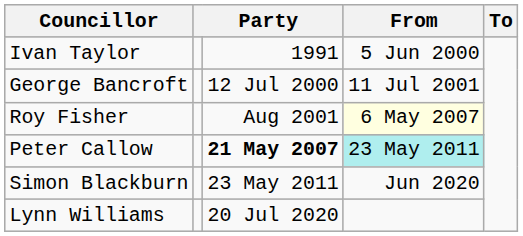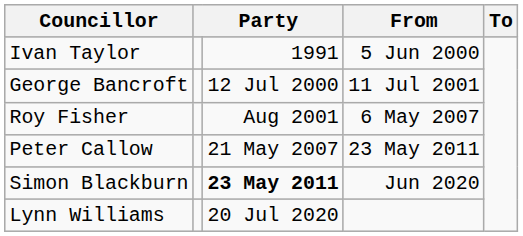(420, 118) lightyellow background -> (420, 118) no background
(273, 151) bold -> (273, 151) normal
(414, 151) paleturquoise background -> (414, 151) no background
(273, 183) normal -> (273, 183) bold
